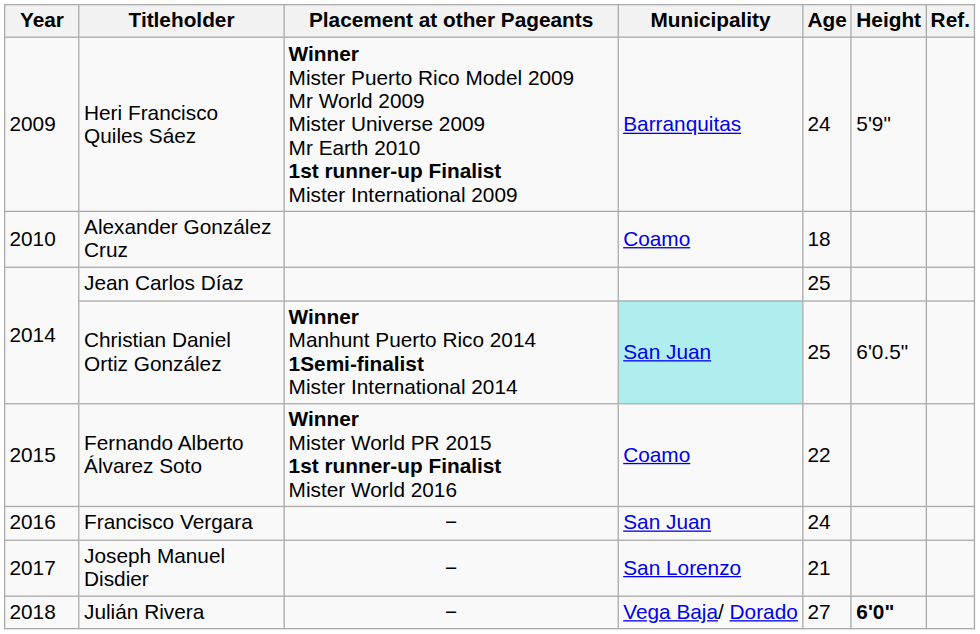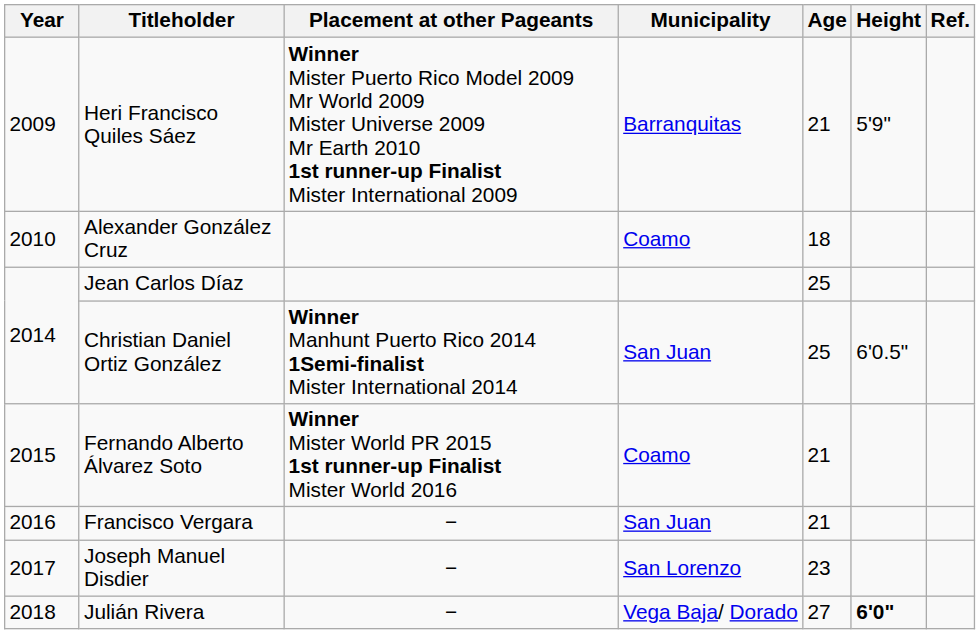(819, 124) 24 -> (819, 124) 21
(667, 351) paleturquoise background -> (667, 351) no background
(819, 455) 22 -> (819, 455) 21
(819, 523) 24 -> (819, 523) 21
(819, 567) 21 -> (819, 567) 23
